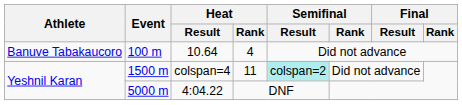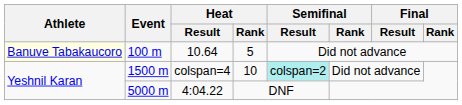(65, 52) no background -> (65, 52) lightyellow background
(250, 52) 4 -> (250, 52) 5
(250, 71) 11 -> (250, 71) 10
